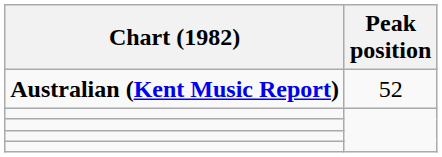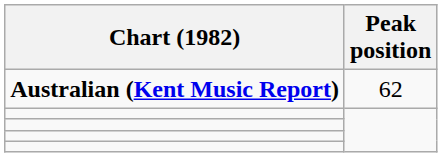(391, 88) 52 -> (391, 88) 62
